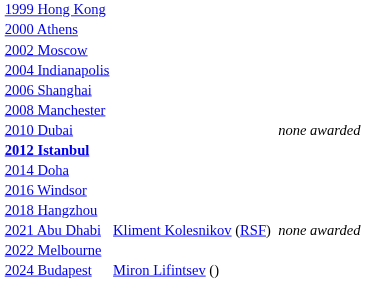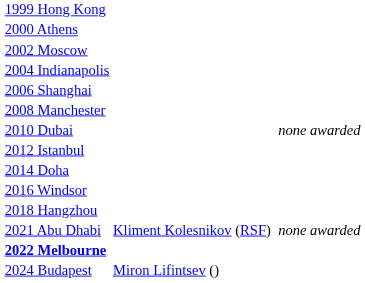(47, 150) bold -> (45, 150) normal
(53, 250) normal -> (55, 250) bold
